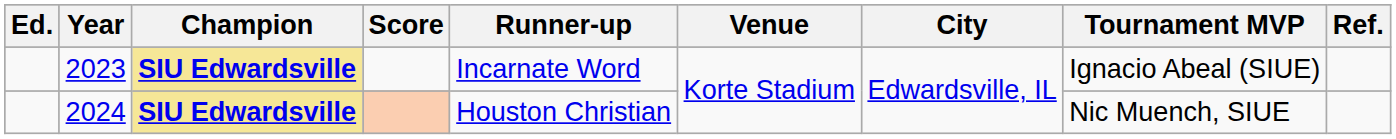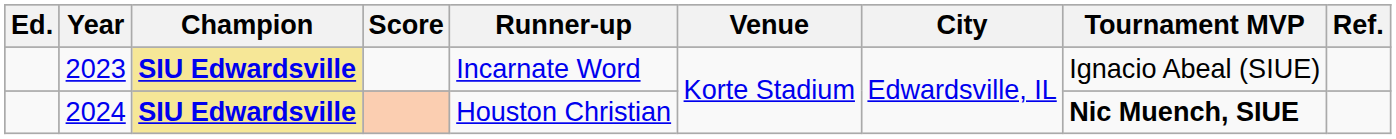(1180, 111) normal -> (1184, 111) bold
